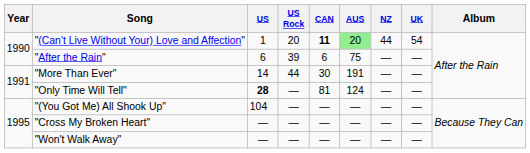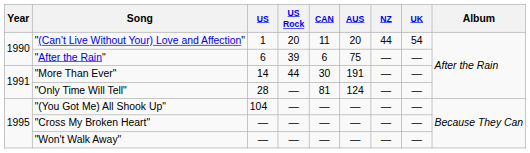(324, 40) bold -> (324, 40) normal
(355, 40) lightgreen background -> (355, 40) no background
(263, 90) bold -> (263, 90) normal
